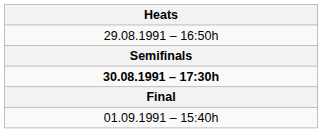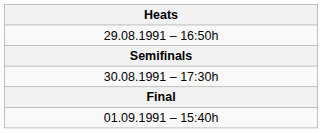(161, 76) bold -> (161, 76) normal
